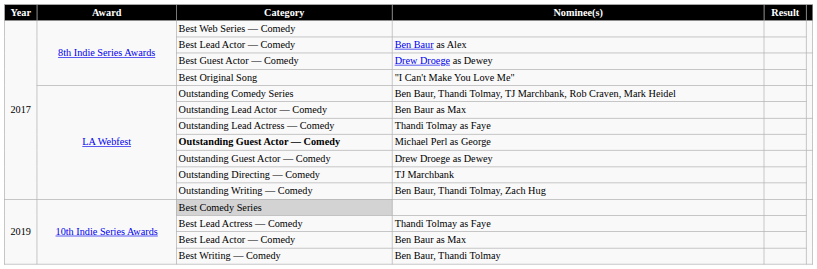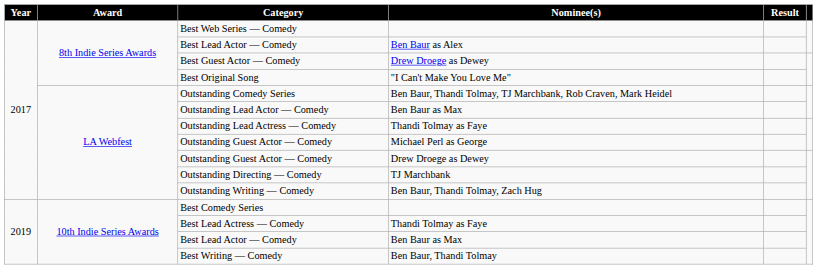(259, 142) bold -> (256, 142) normal
(220, 207) lightgrey background -> (222, 207) no background
